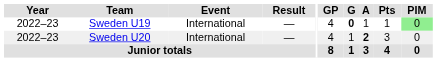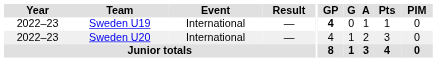(331, 24) normal -> (331, 24) bold
(351, 24) bold -> (351, 24) normal
(417, 24) lightgreen background -> (417, 24) no background
(366, 37) bold -> (366, 37) normal
